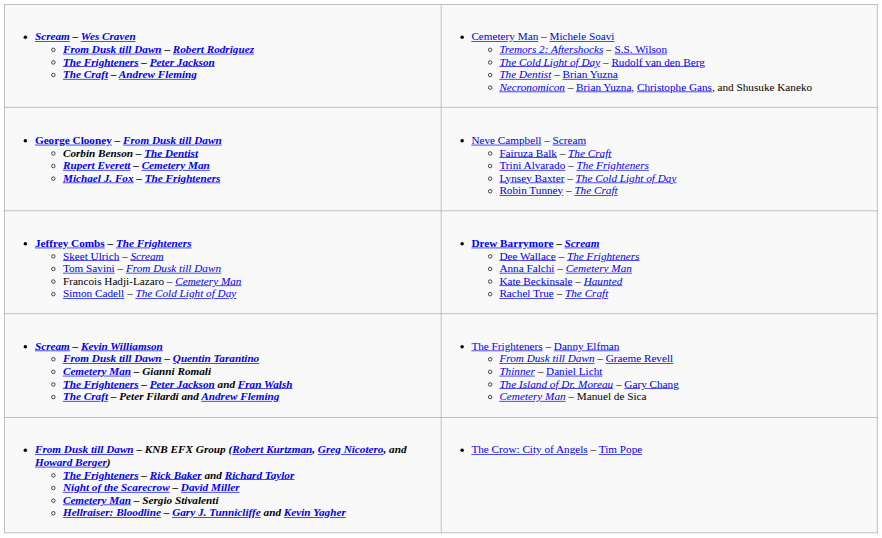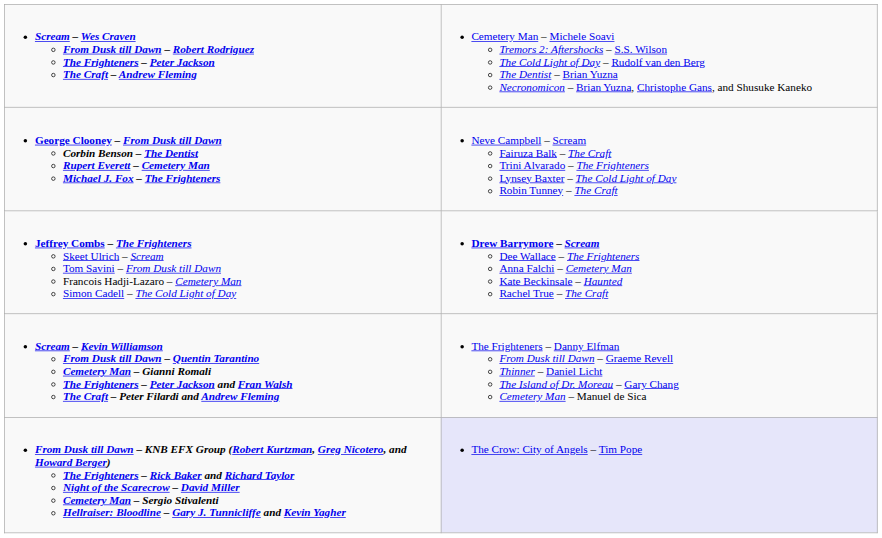(659, 450) no background -> (659, 450) lavender background
